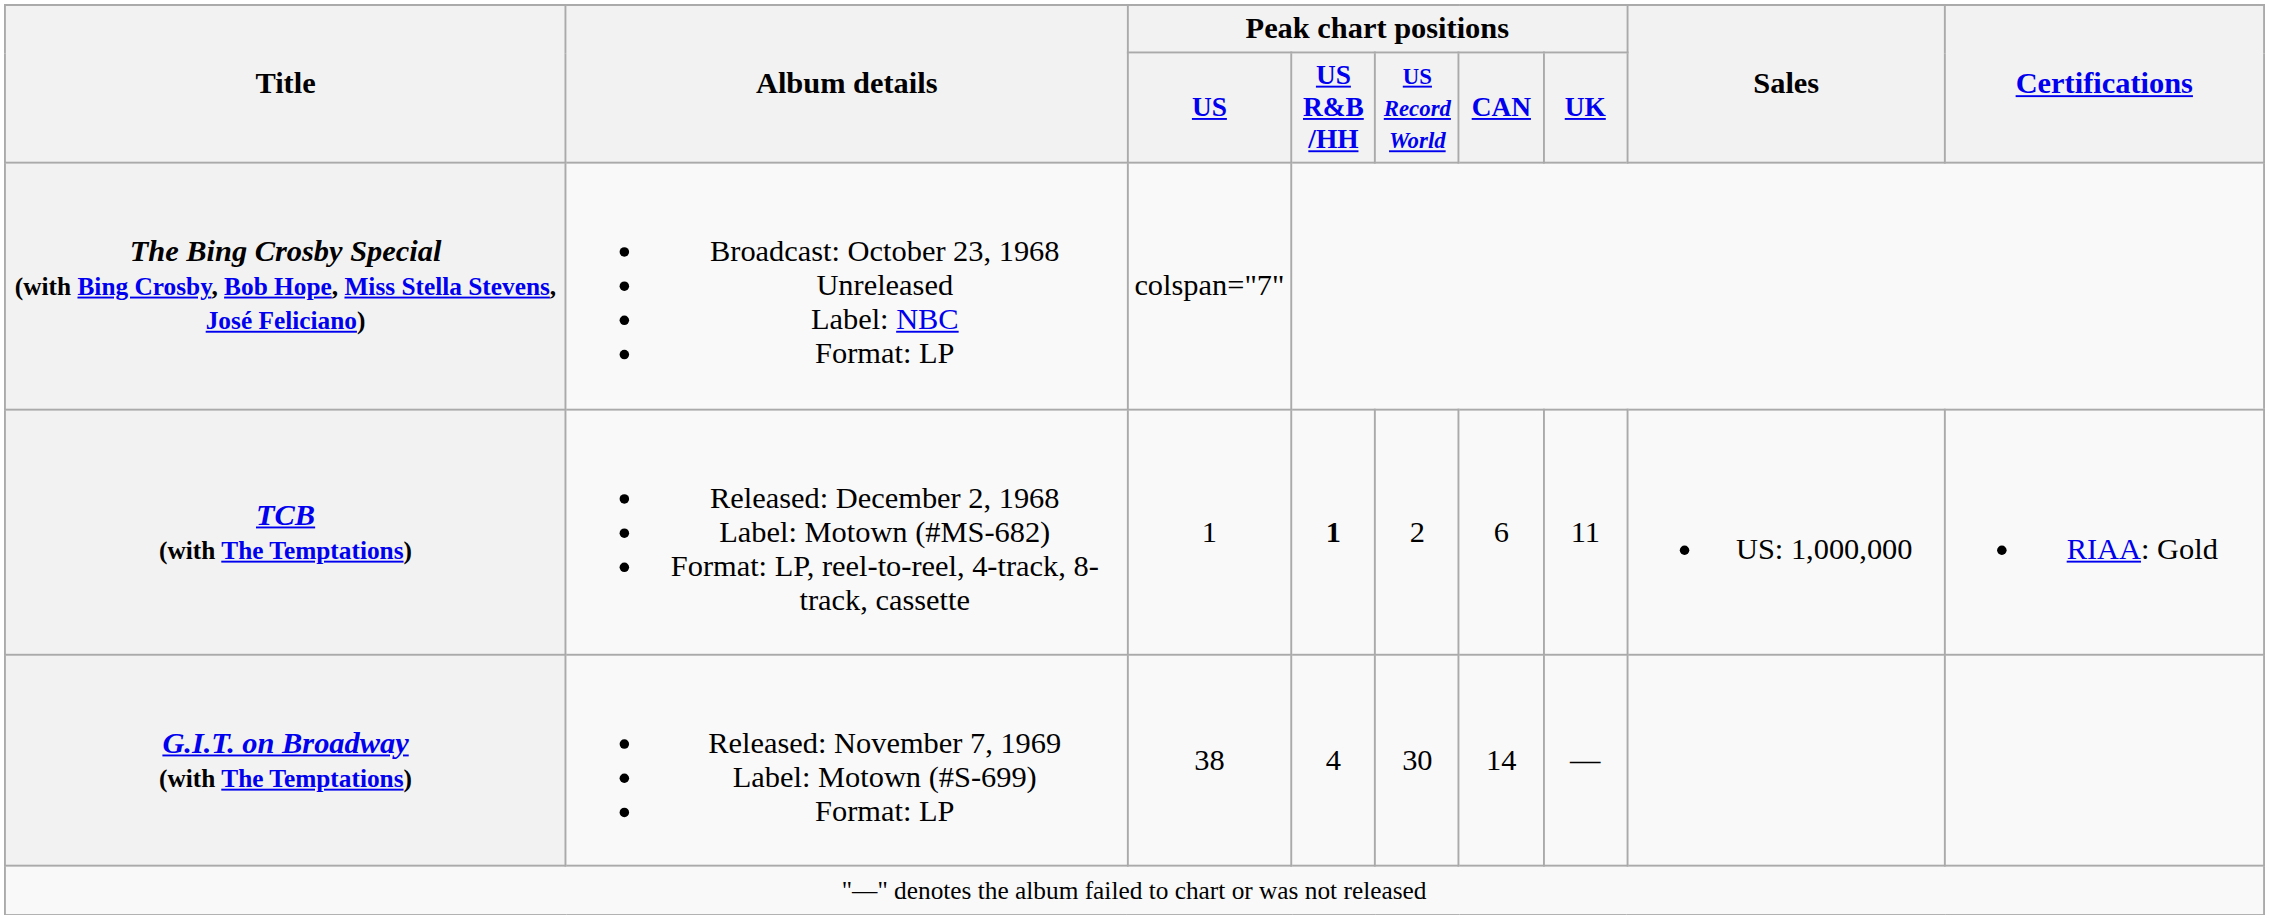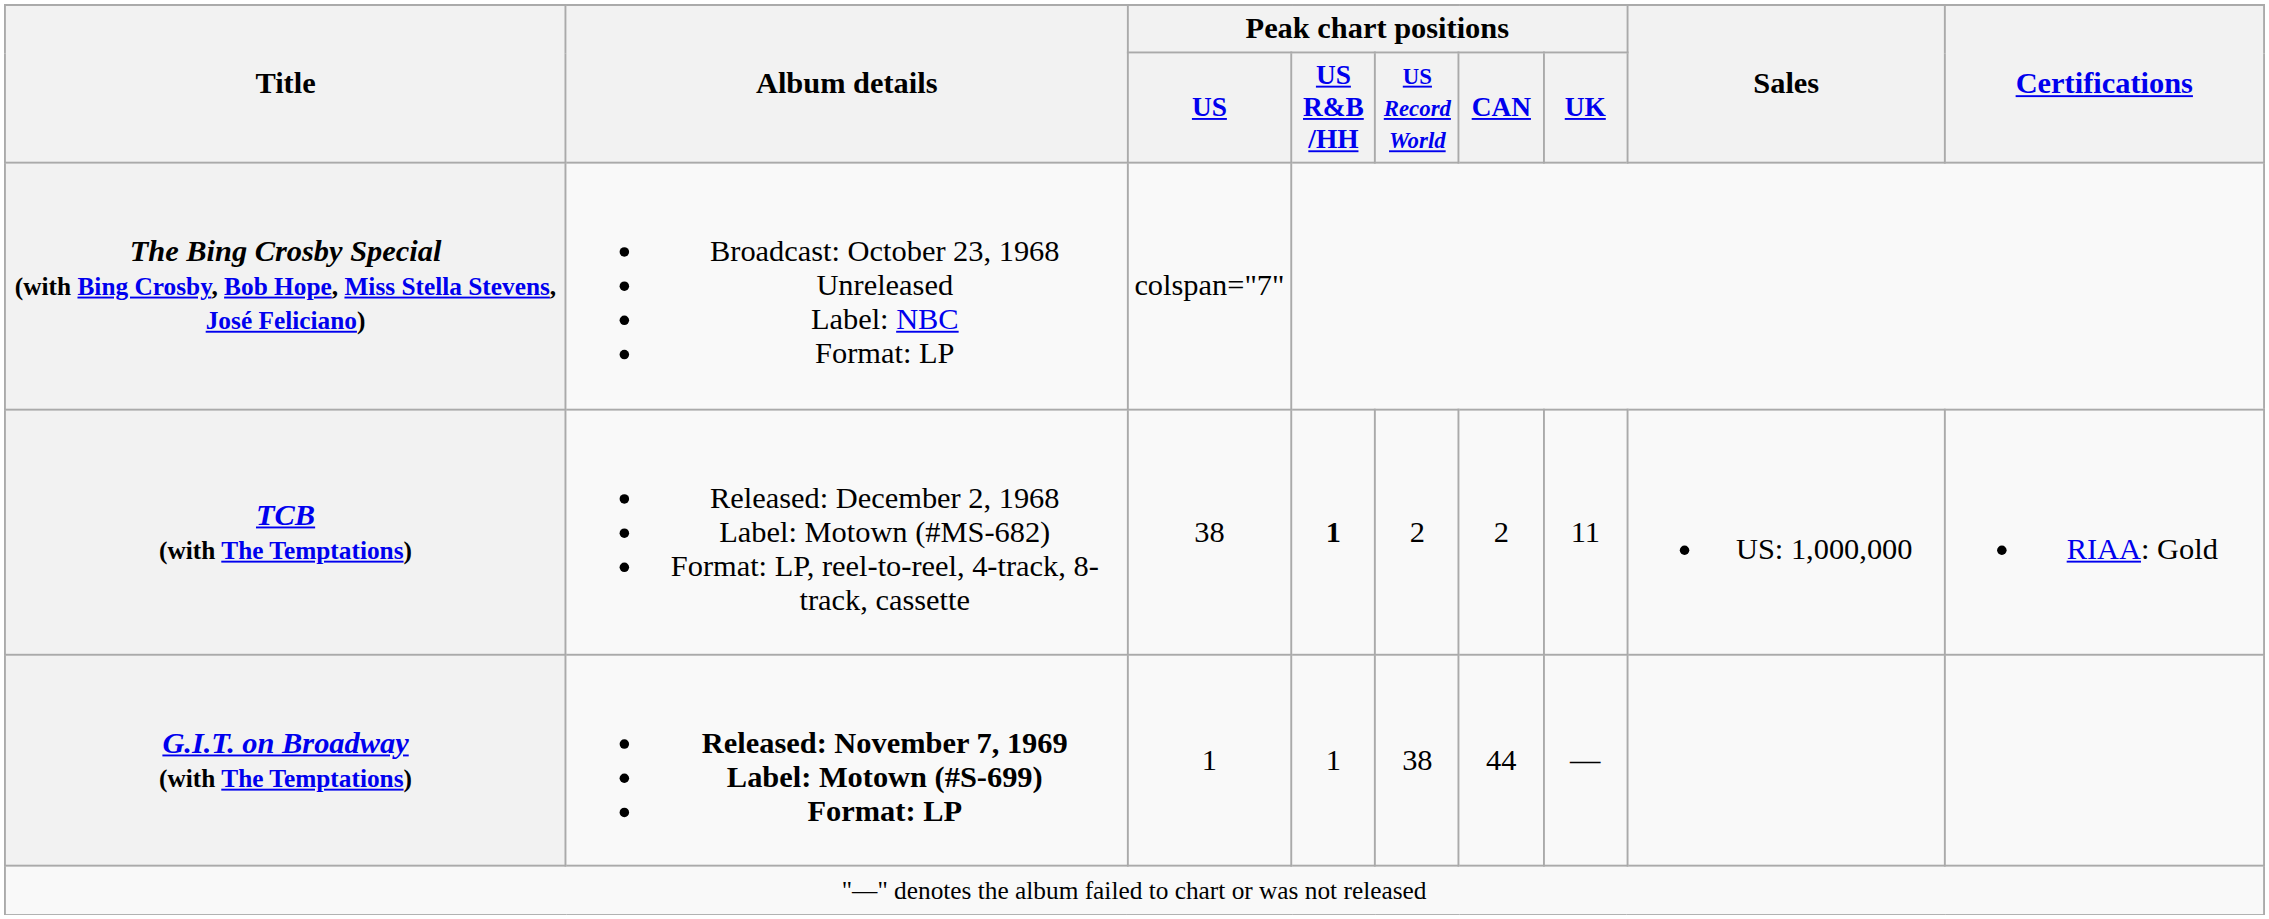(1209, 531) 1 -> (1209, 531) 38
(1501, 531) 6 -> (1501, 531) 2
(847, 777) normal -> (847, 777) bold
(1209, 759) 38 -> (1209, 759) 1
(1333, 759) 4 -> (1333, 759) 1
(1417, 759) 30 -> (1417, 759) 38
(1501, 759) 14 -> (1501, 759) 44
